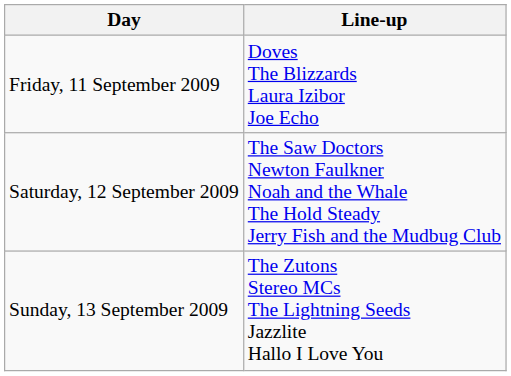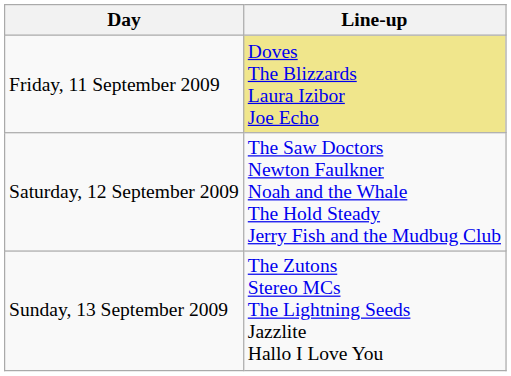(302, 83) no background -> (302, 83) khaki background
